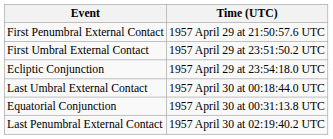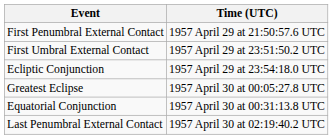+ row: (45, 87)
- row: (77, 87)
